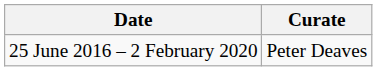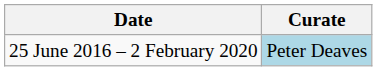(317, 50) no background -> (317, 50) lightblue background
